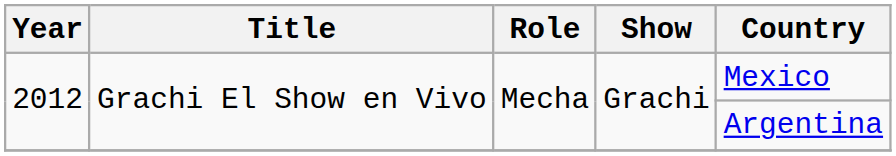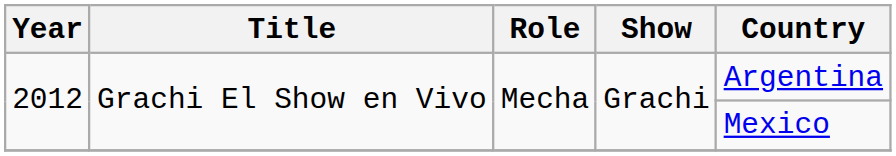(777, 77) Mexico -> (803, 77) Argentina
(803, 125) Argentina -> (777, 125) Mexico
